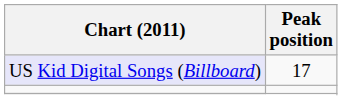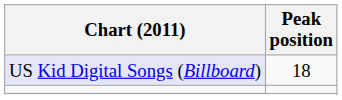(301, 70) 17 -> (301, 70) 18
